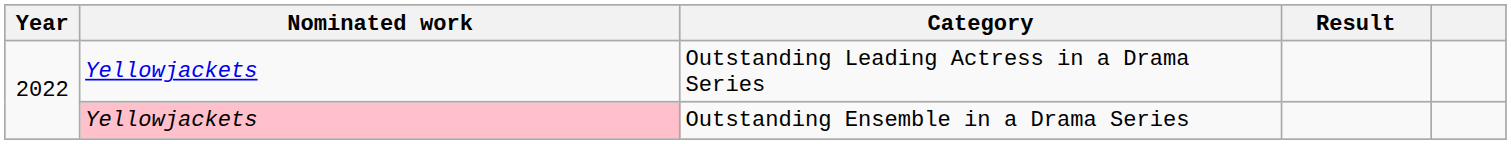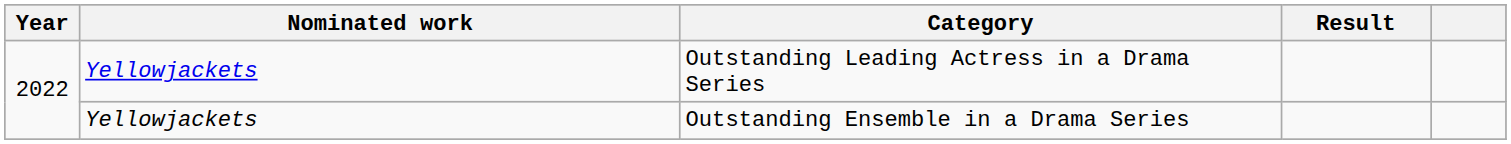(171, 120) pink background -> (171, 120) no background
